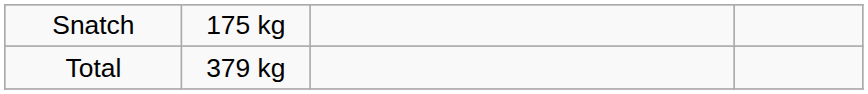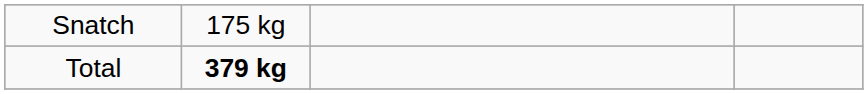(246, 67) normal -> (246, 67) bold
